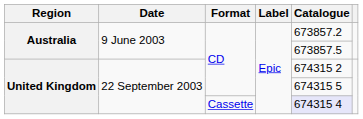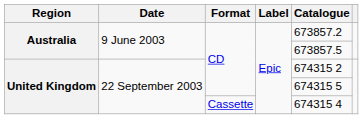(318, 104) lavender background -> (318, 104) no background
